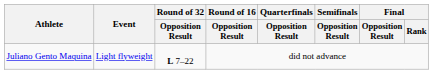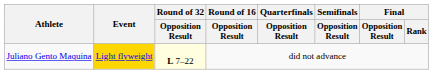(124, 56) no background -> (124, 56) gold background
(180, 62) no background -> (180, 62) lightyellow background
